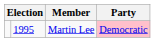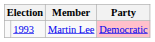(24, 29) 1995 -> (24, 29) 1993
